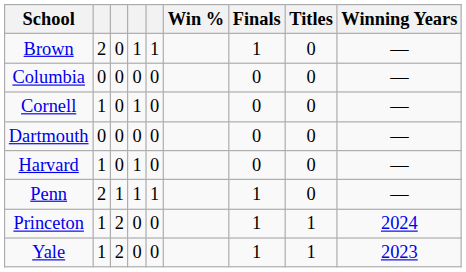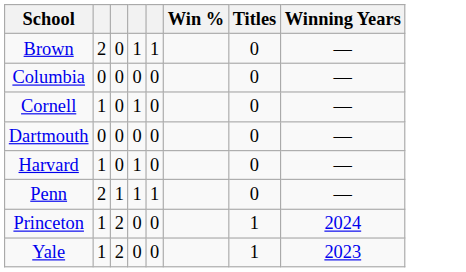- column: (257, 19)
